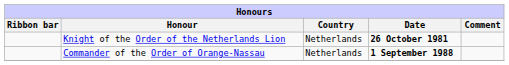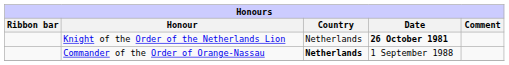(334, 53) normal -> (334, 53) bold
(412, 53) bold -> (412, 53) normal
